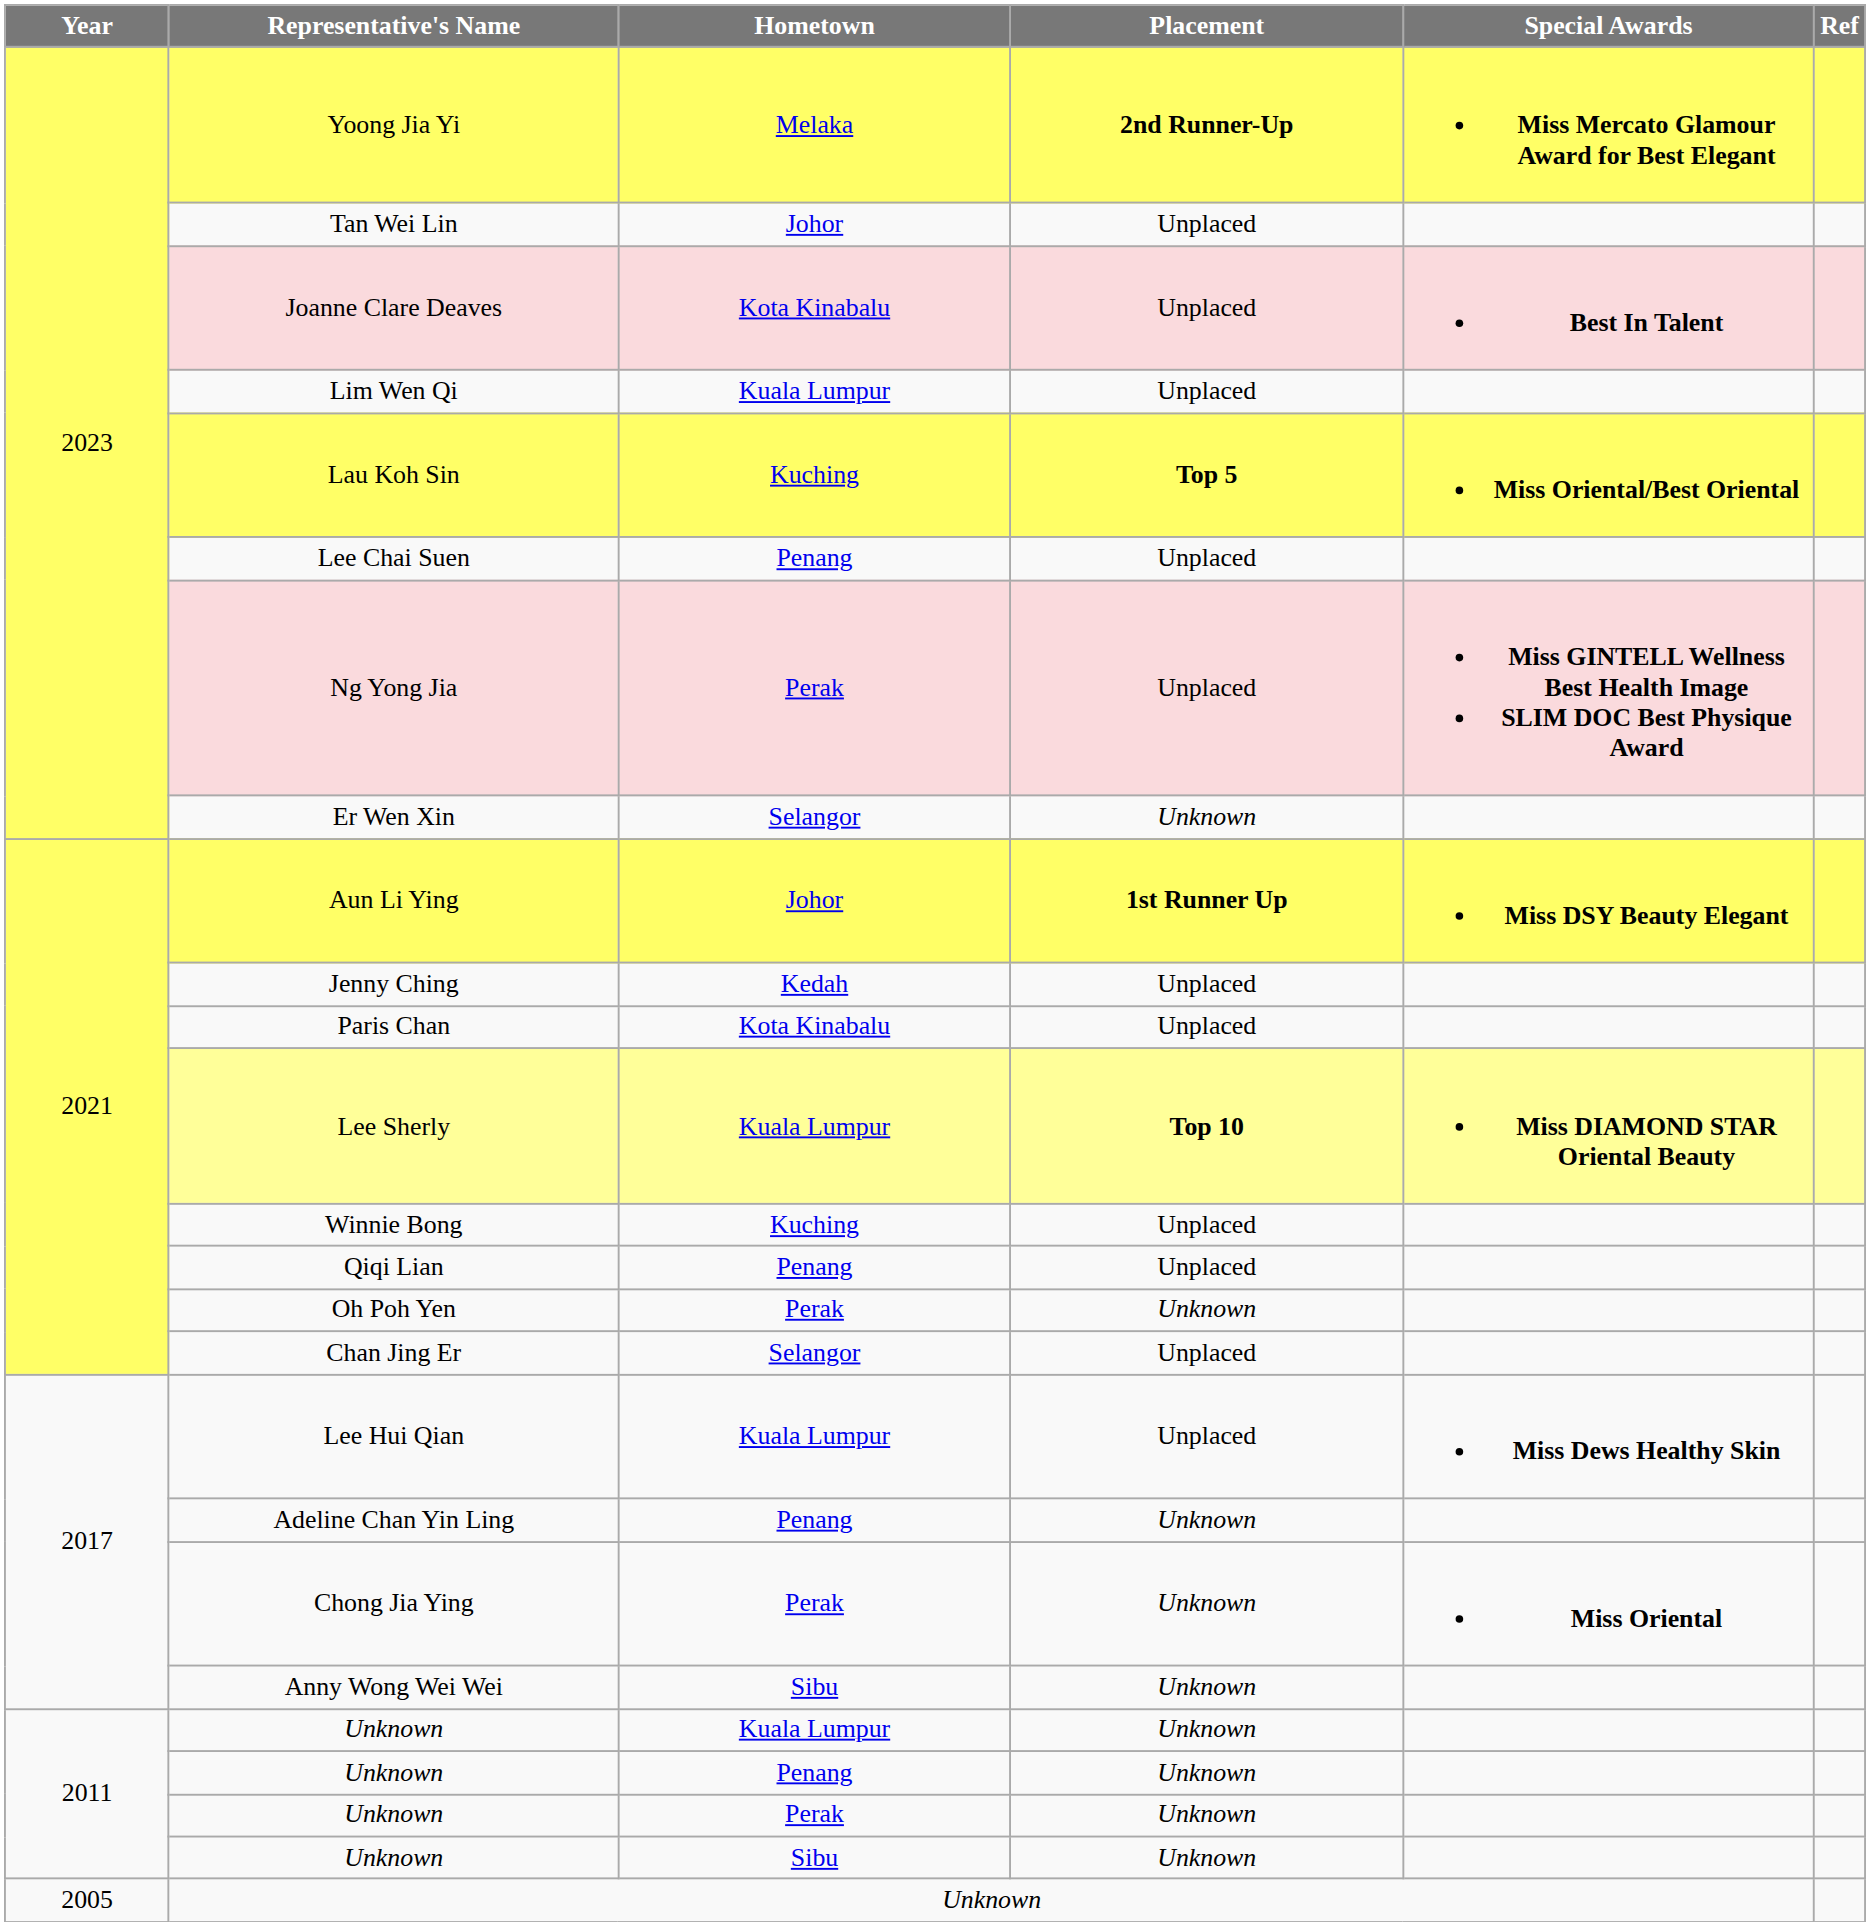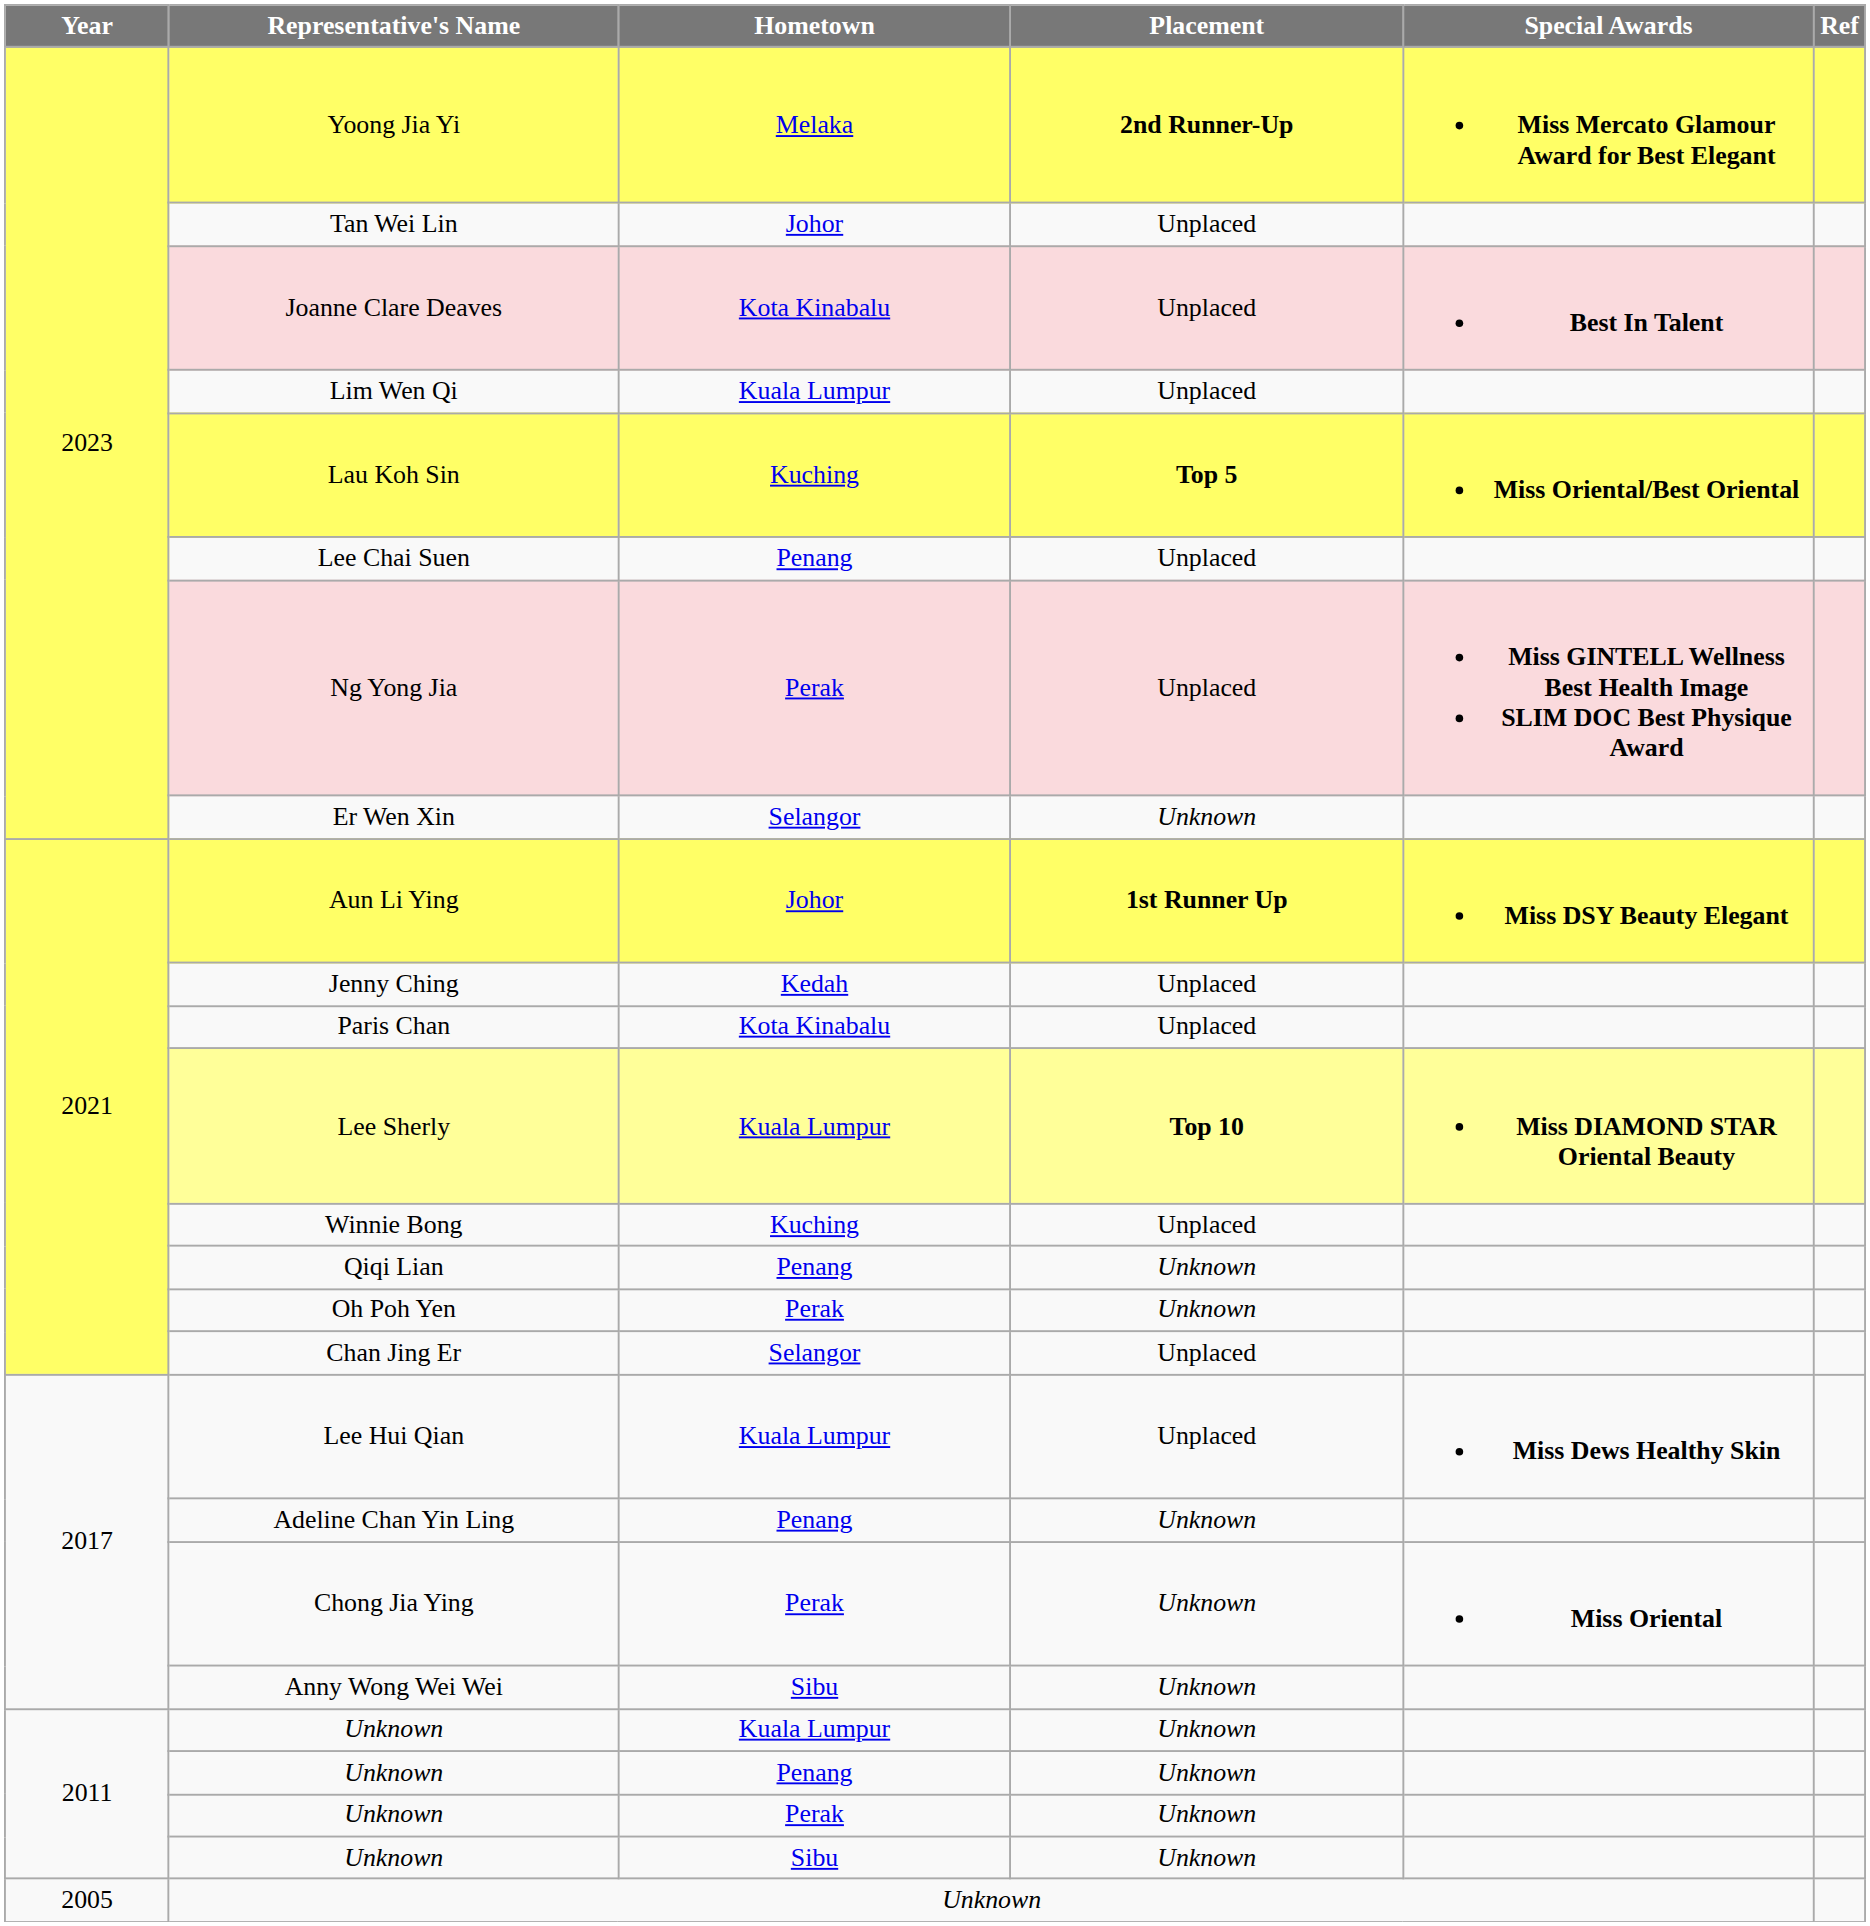(1207, 1266) Unplaced -> (1207, 1266) Unknown
